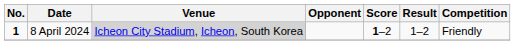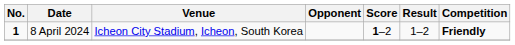(199, 31) lightgrey background -> (199, 31) no background
(462, 31) normal -> (464, 31) bold
